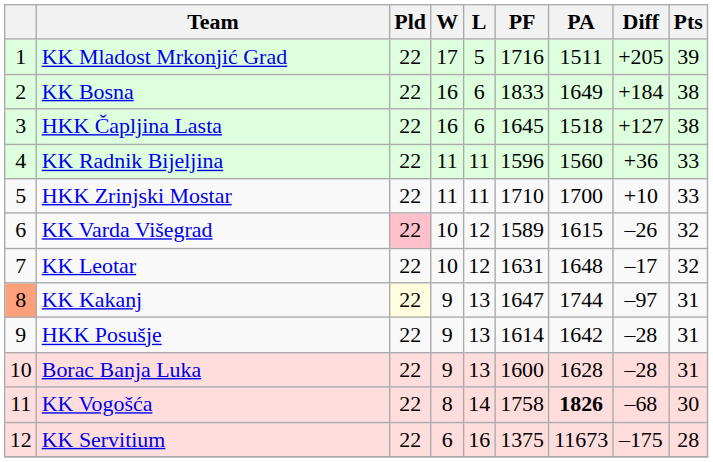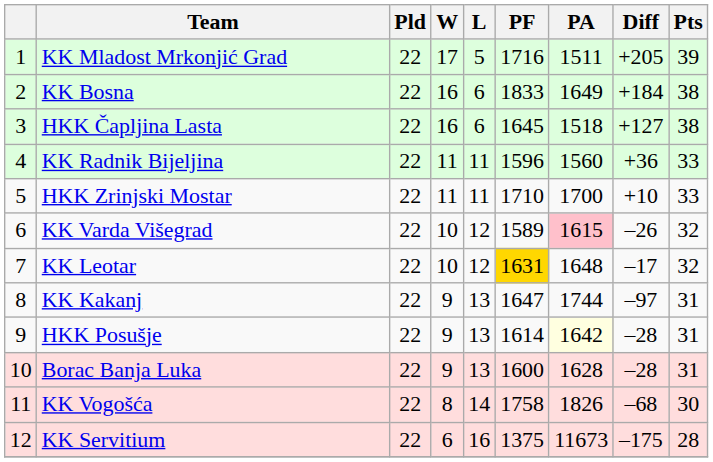(410, 230) pink background -> (410, 230) no background
(581, 230) no background -> (581, 230) pink background
(522, 265) no background -> (522, 265) gold background
(21, 299) lightsalmon background -> (21, 299) no background
(410, 299) lightyellow background -> (410, 299) no background
(581, 334) no background -> (581, 334) lightyellow background
(581, 404) bold -> (581, 404) normal
